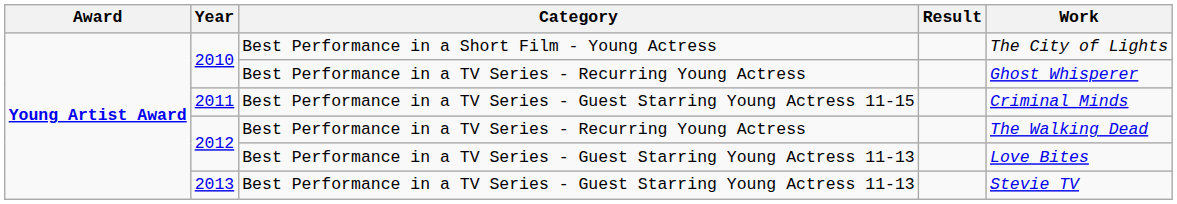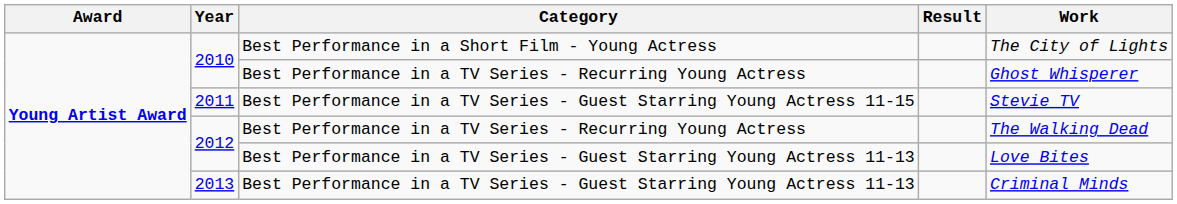(1059, 101) Criminal Minds -> (1035, 101) Stevie TV
(1035, 185) Stevie TV -> (1059, 185) Criminal Minds
